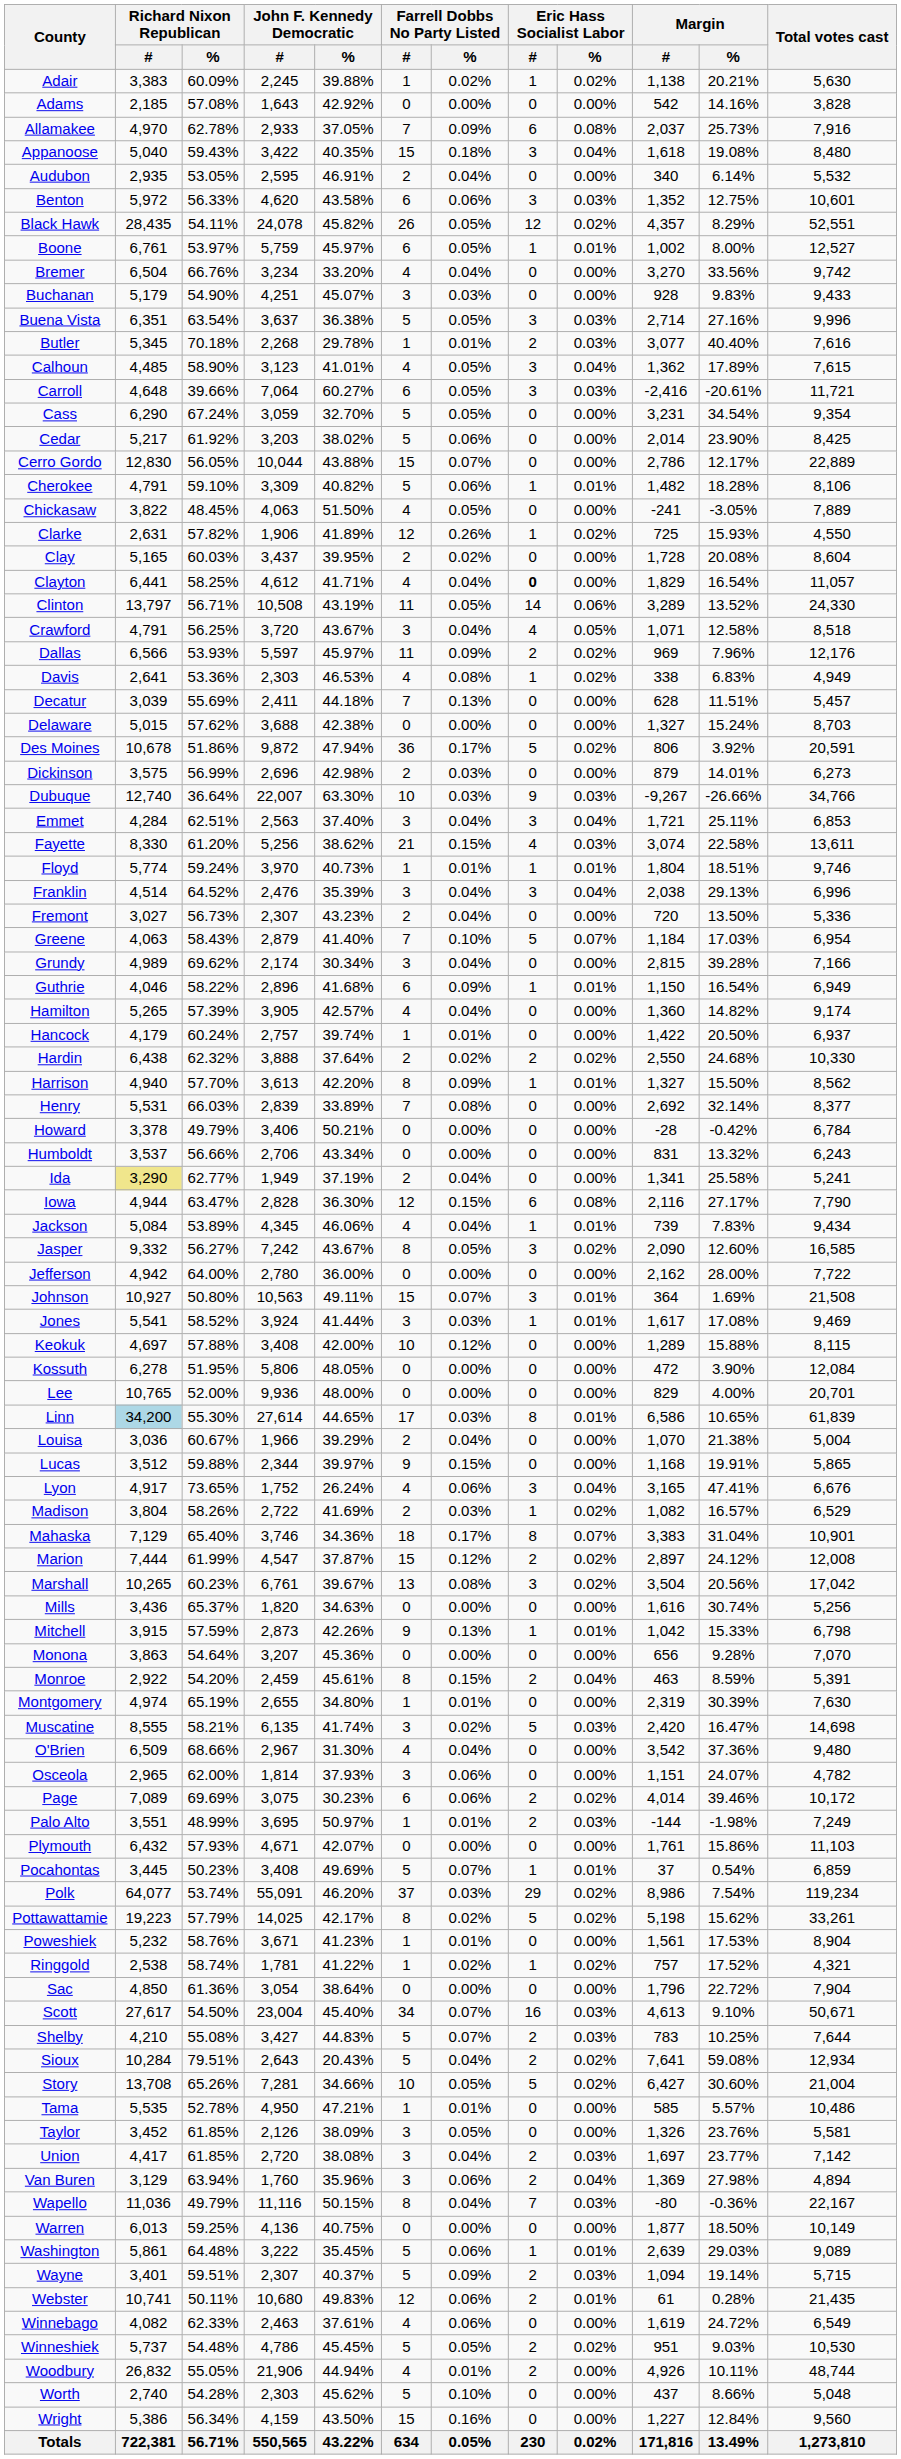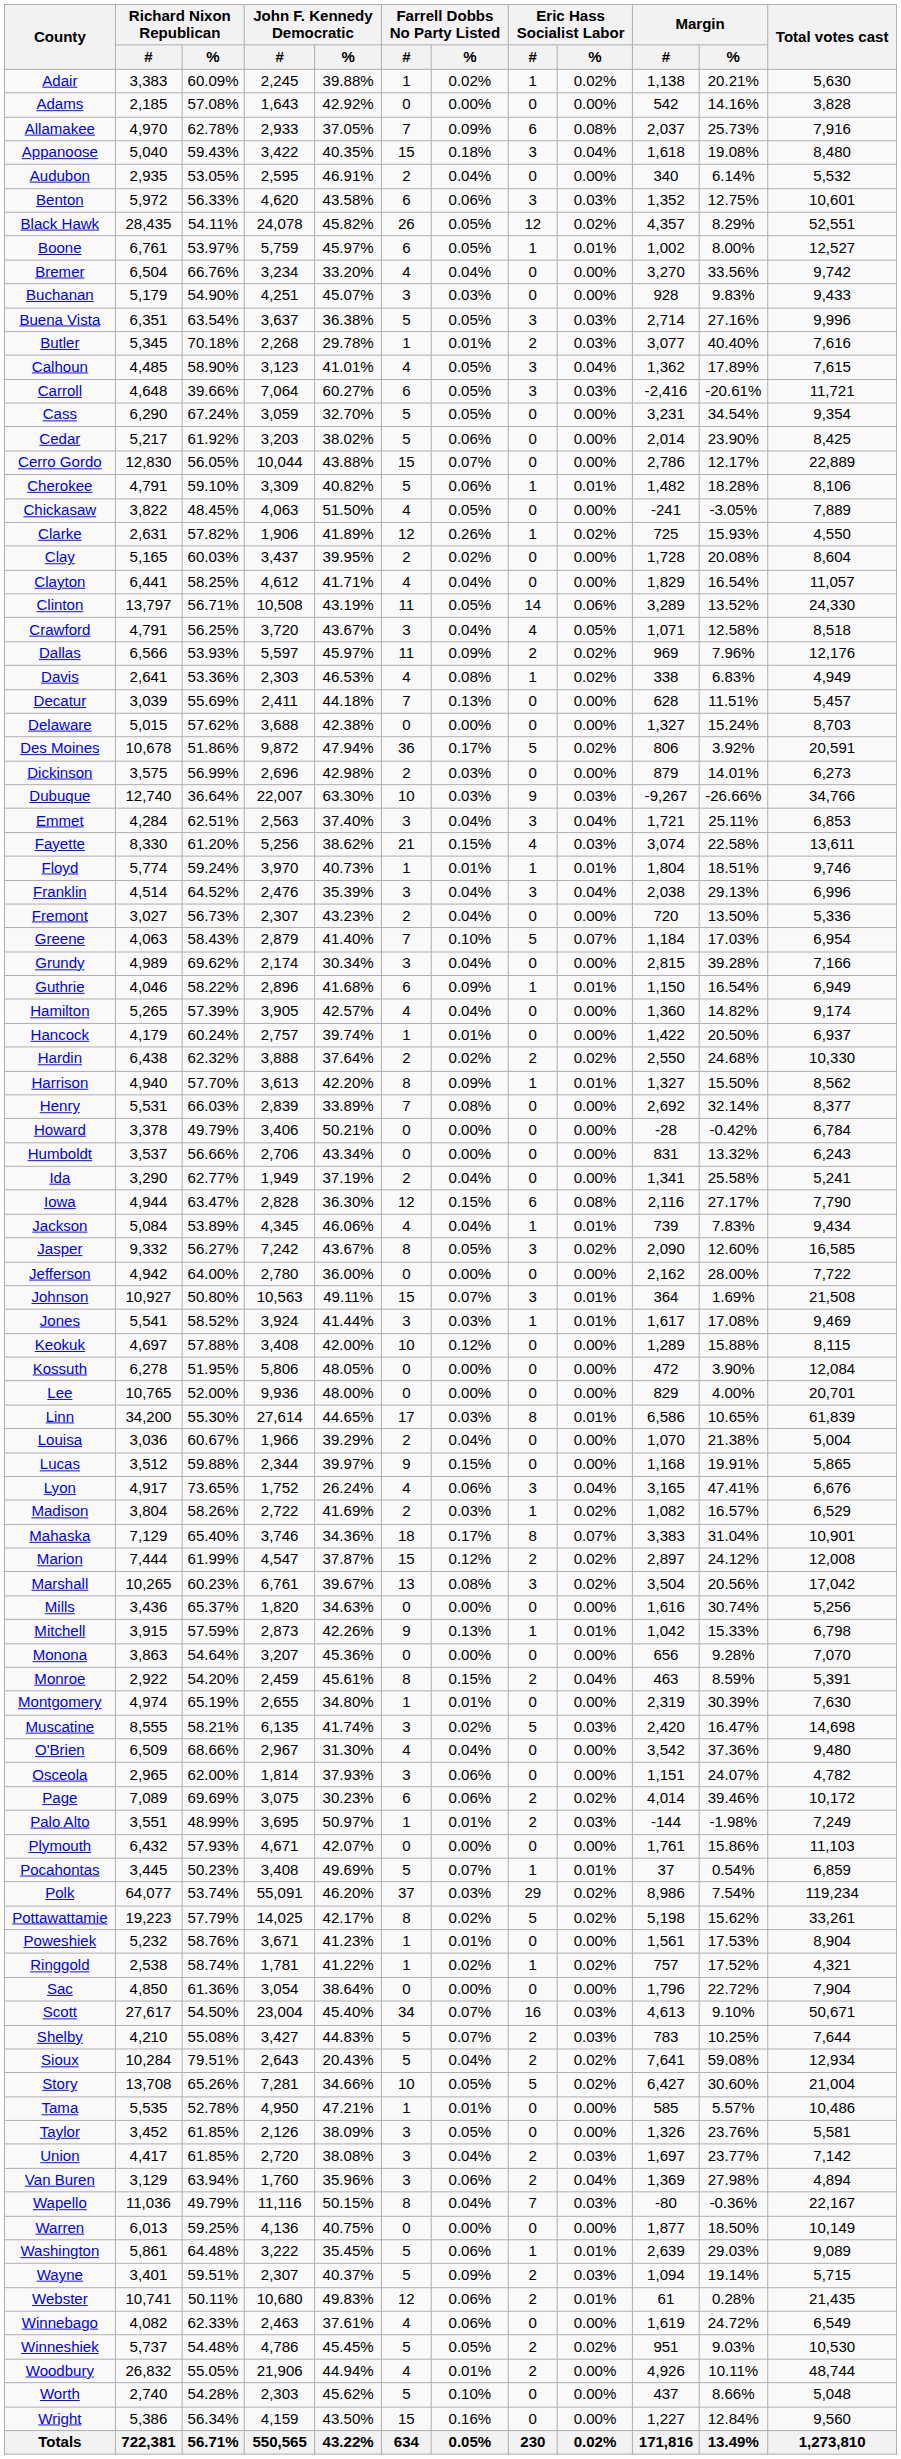(533, 581) bold -> (533, 581) normal
(148, 1178) khaki background -> (148, 1178) no background
(148, 1416) lightblue background -> (148, 1416) no background
